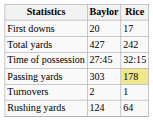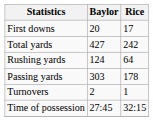rows swapped: (36, 108) <-> (46, 60)
(131, 76) khaki background -> (131, 76) no background
